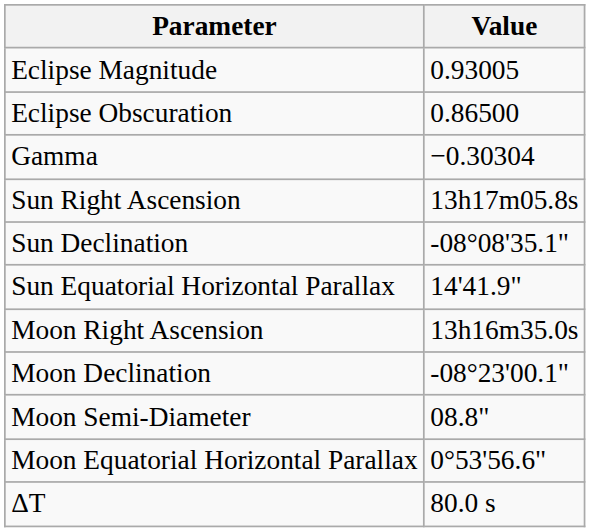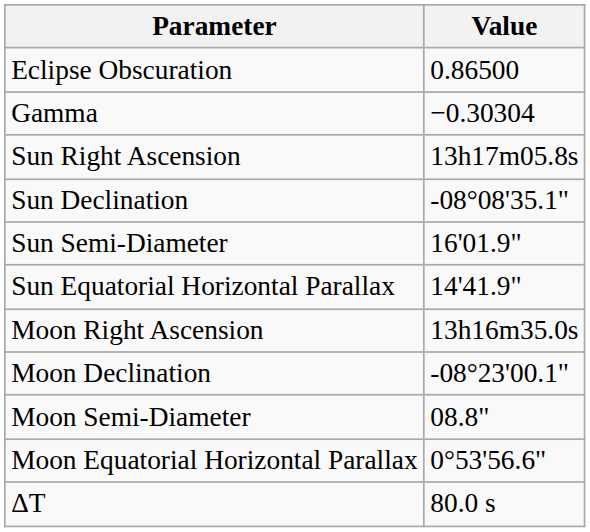- row: (114, 69)
+ row: (119, 243)
